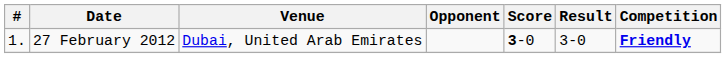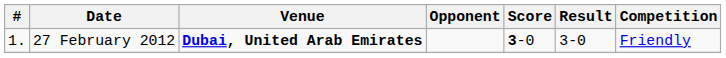(302, 41) normal -> (302, 41) bold
(655, 41) bold -> (655, 41) normal
